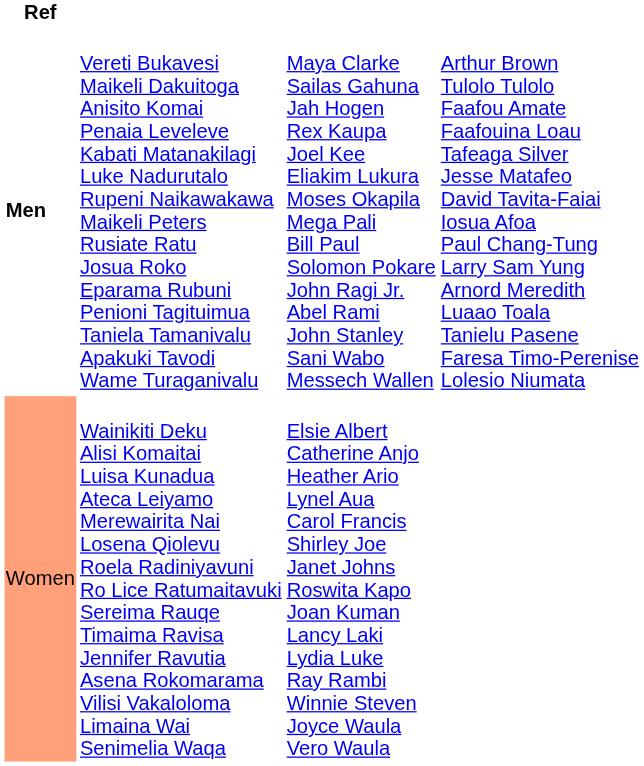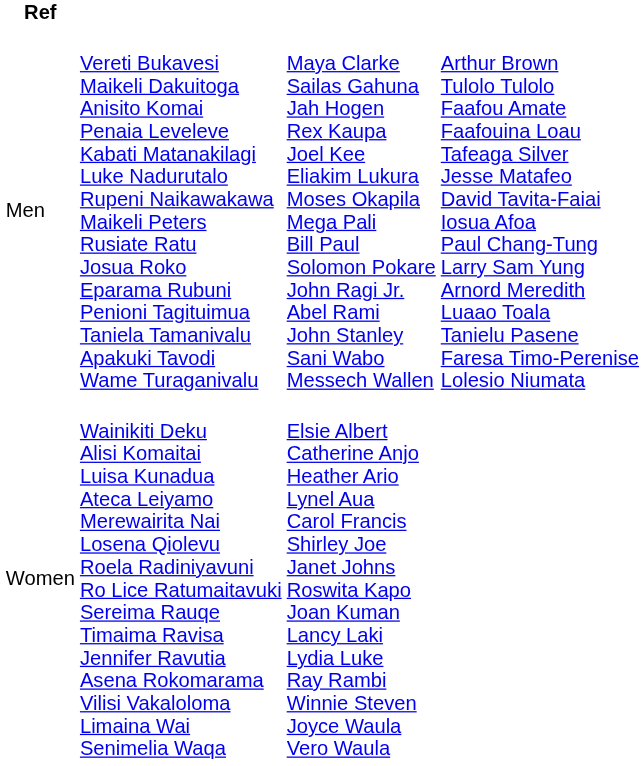(26, 210) bold -> (25, 210) normal
(40, 578) lightsalmon background -> (40, 578) no background
